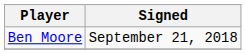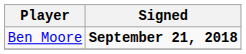(163, 38) normal -> (163, 38) bold
